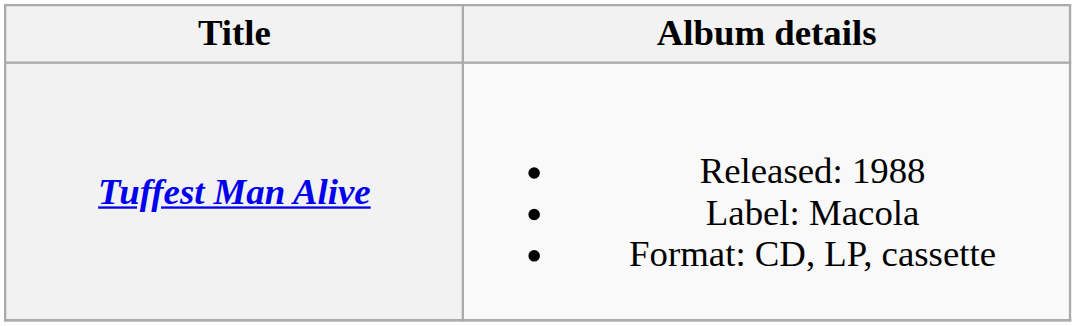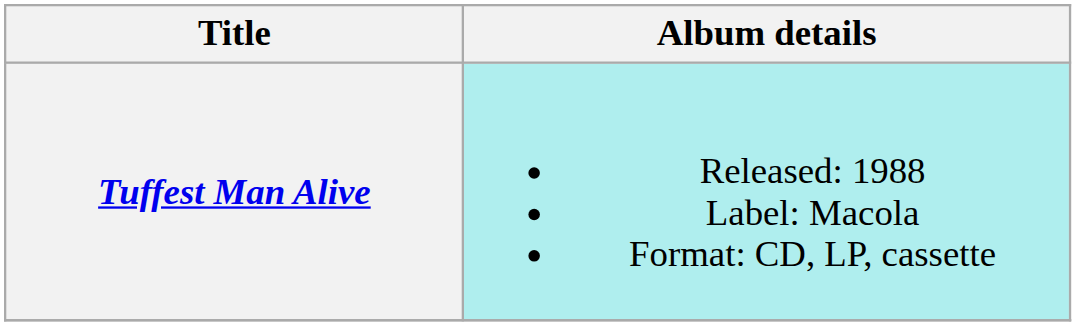(767, 212) no background -> (767, 212) paleturquoise background
